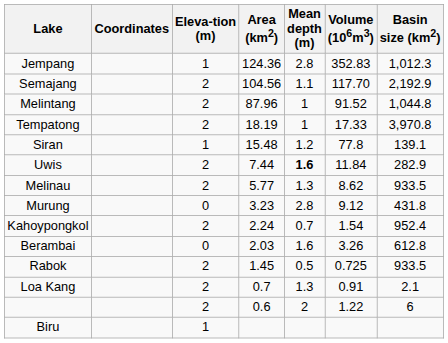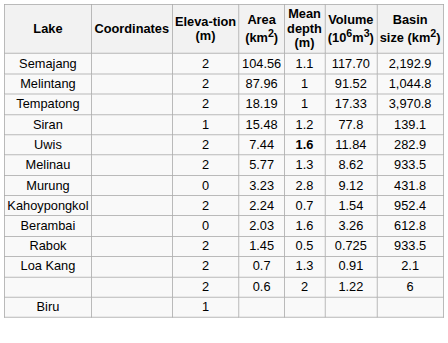- row: (48, 63)
